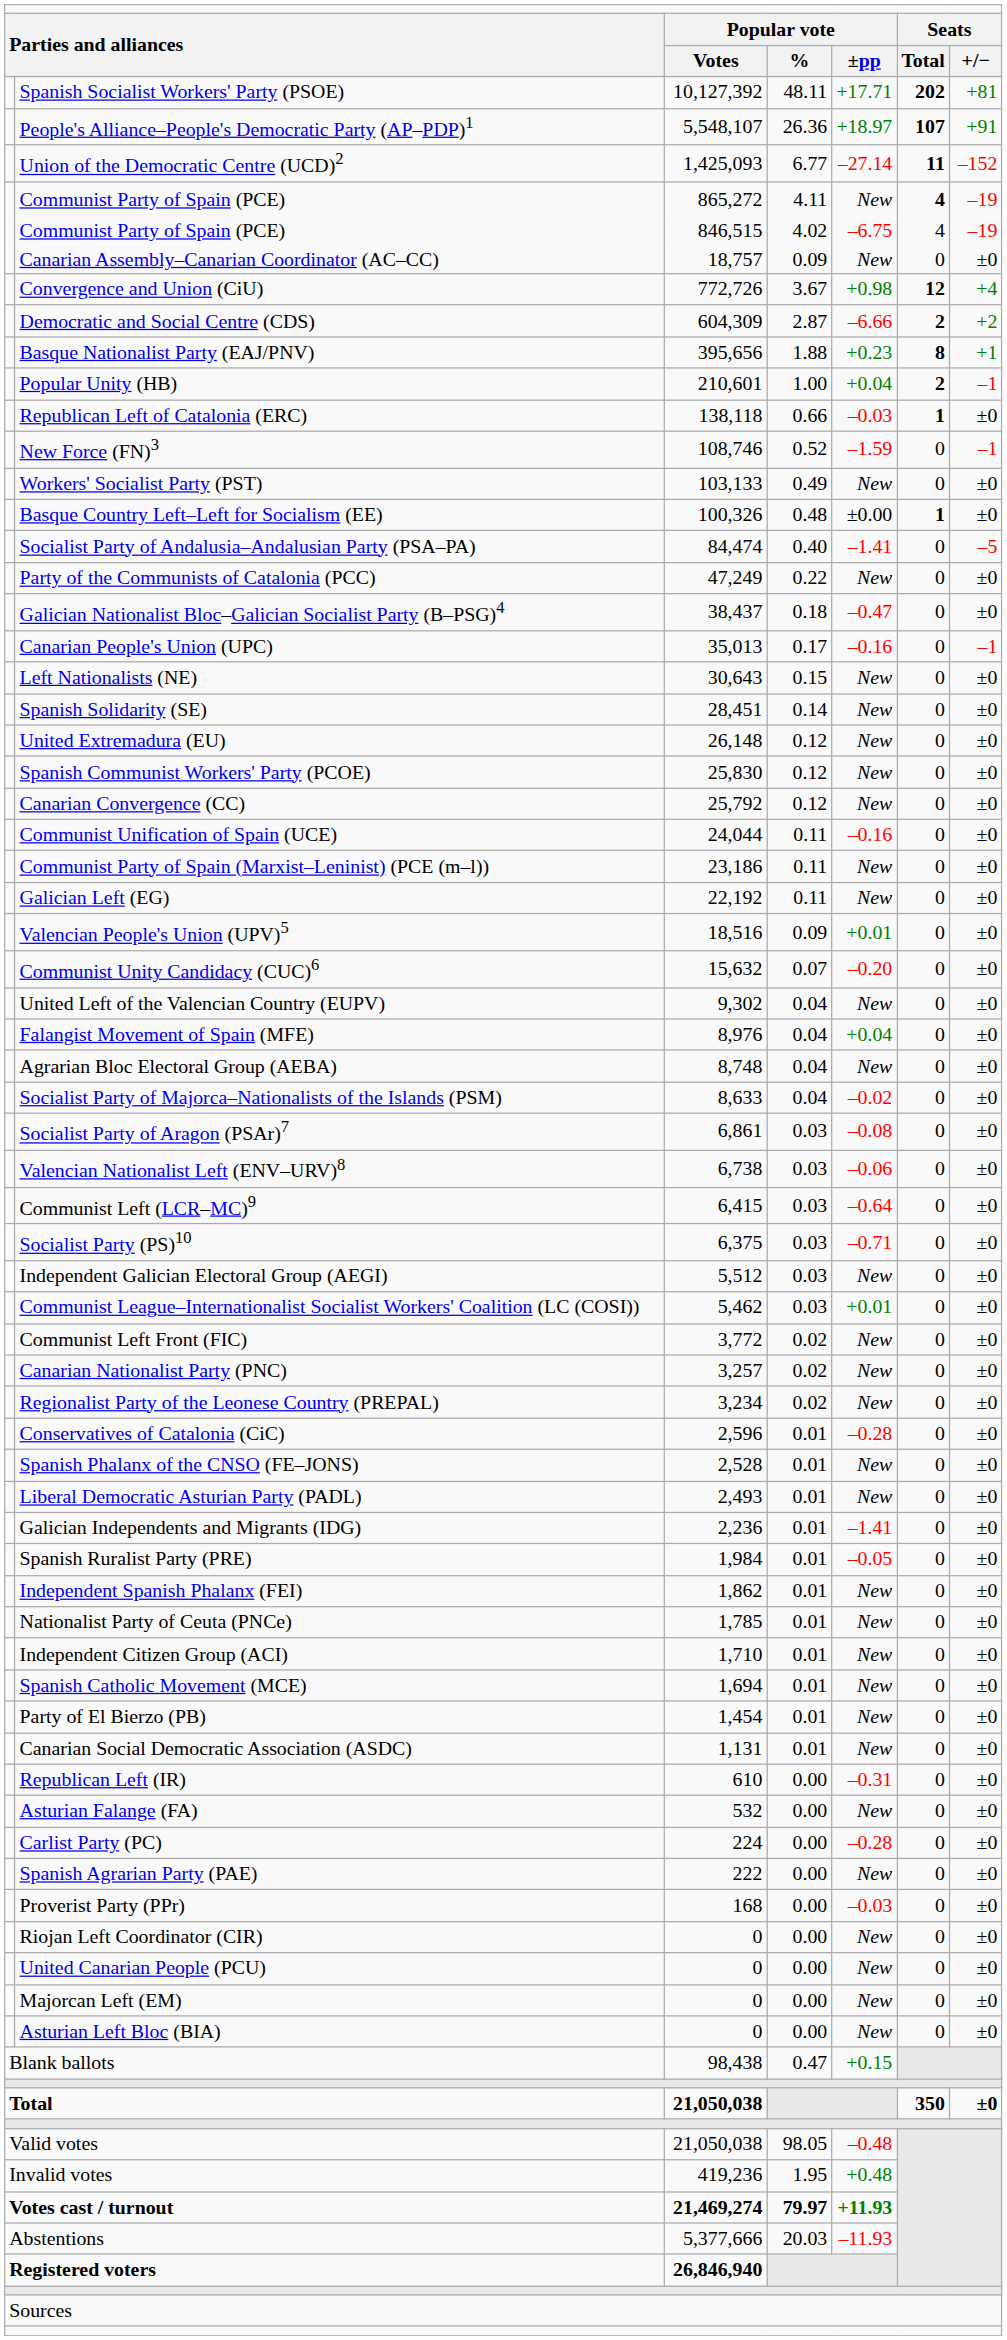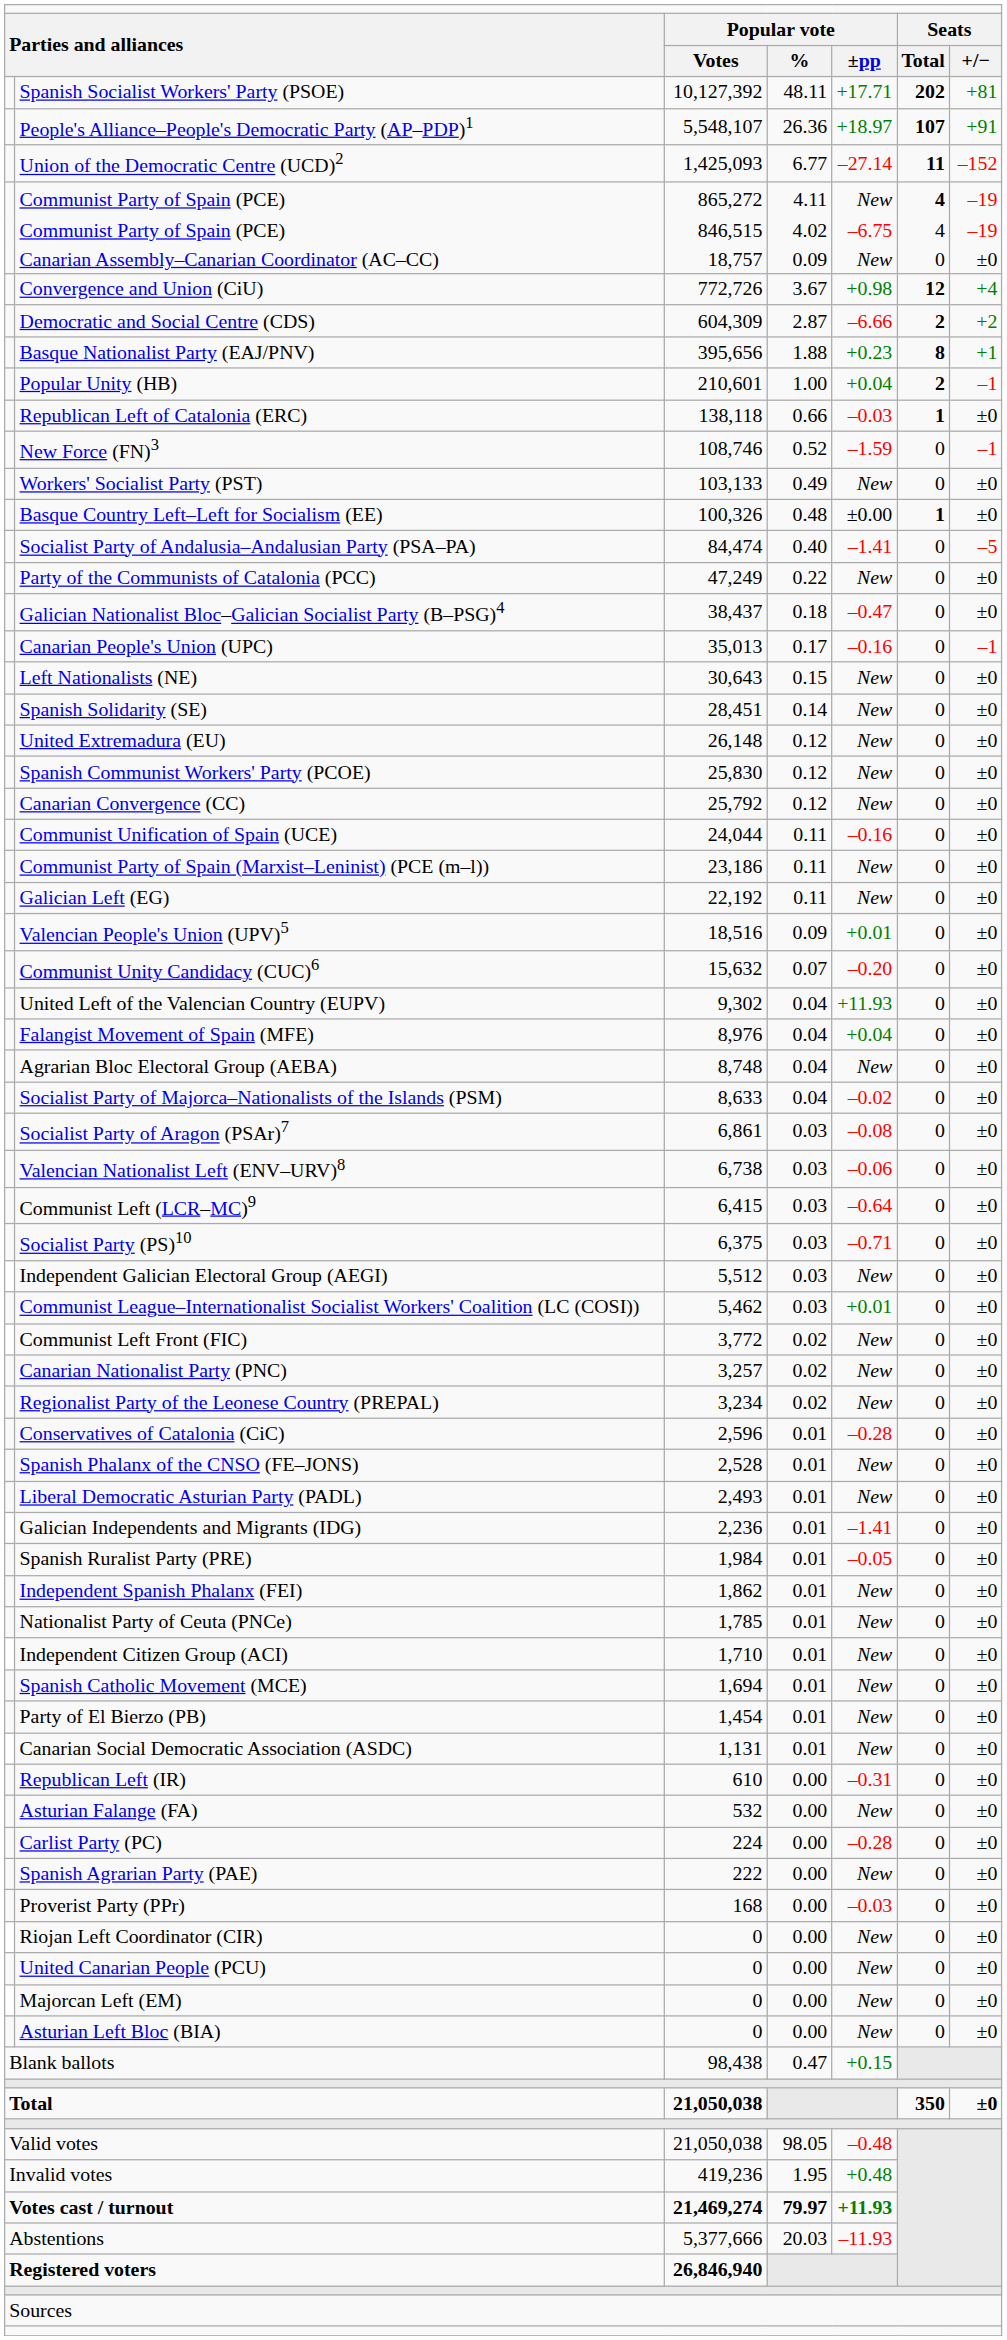(875, 1003) New -> (865, 1003) +11.93
